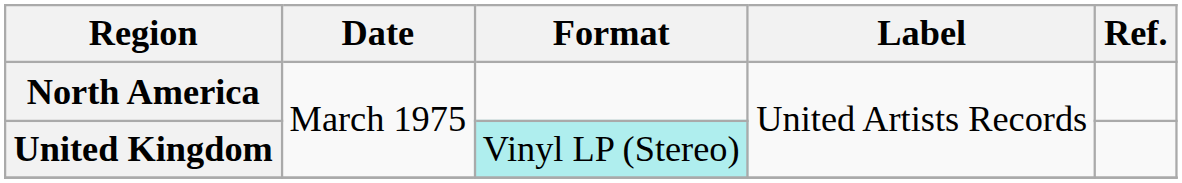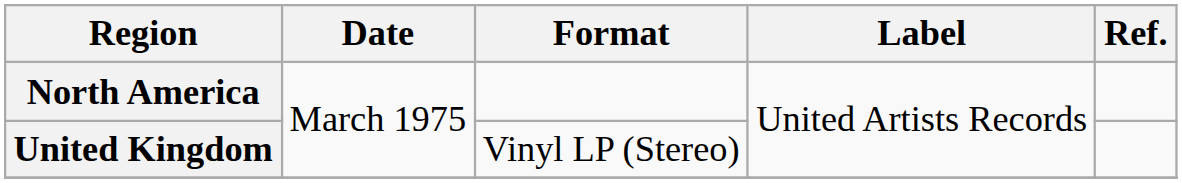(611, 148) paleturquoise background -> (611, 148) no background
